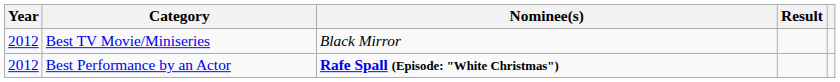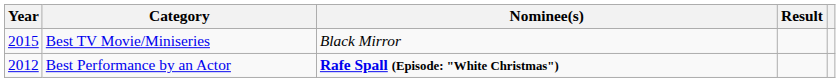(23, 41) 2012 -> (23, 41) 2015
